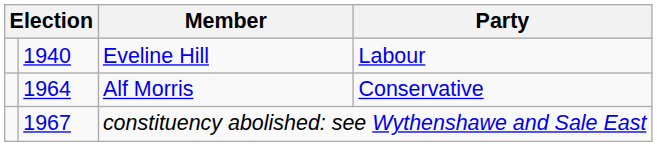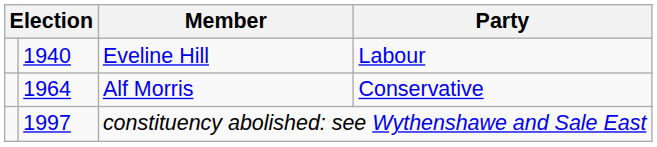(47, 123) 1967 -> (47, 123) 1997
